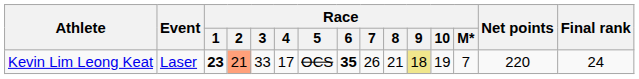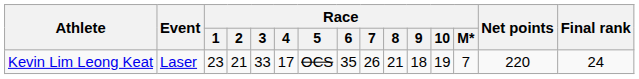(216, 62) bold -> (216, 62) normal
(239, 62) lightsalmon background -> (239, 62) no background
(348, 62) bold -> (348, 62) normal
(419, 62) khaki background -> (419, 62) no background
